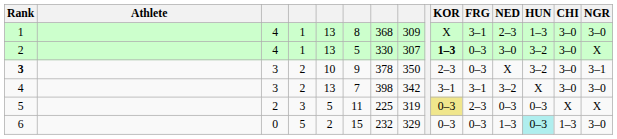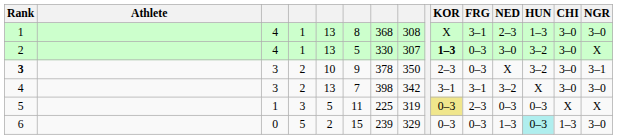(411, 32) 309 -> (411, 32) 308
(275, 106) 2 -> (275, 106) 1
(384, 124) 232 -> (384, 124) 239
